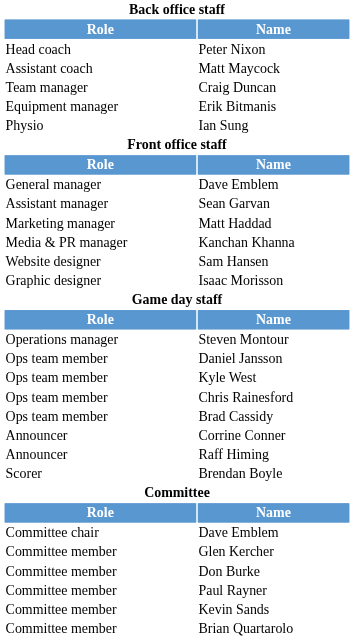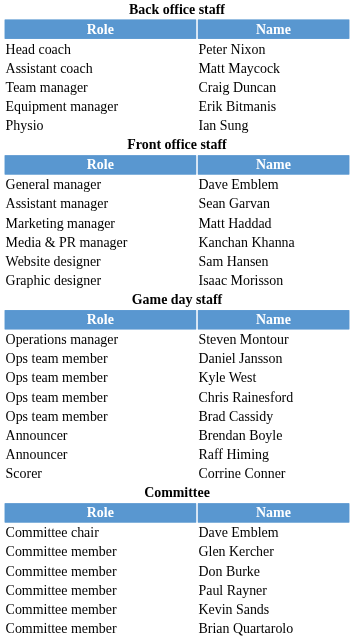(242, 435) Corrine Conner -> (240, 435) Brendan Boyle
(240, 473) Brendan Boyle -> (242, 473) Corrine Conner
